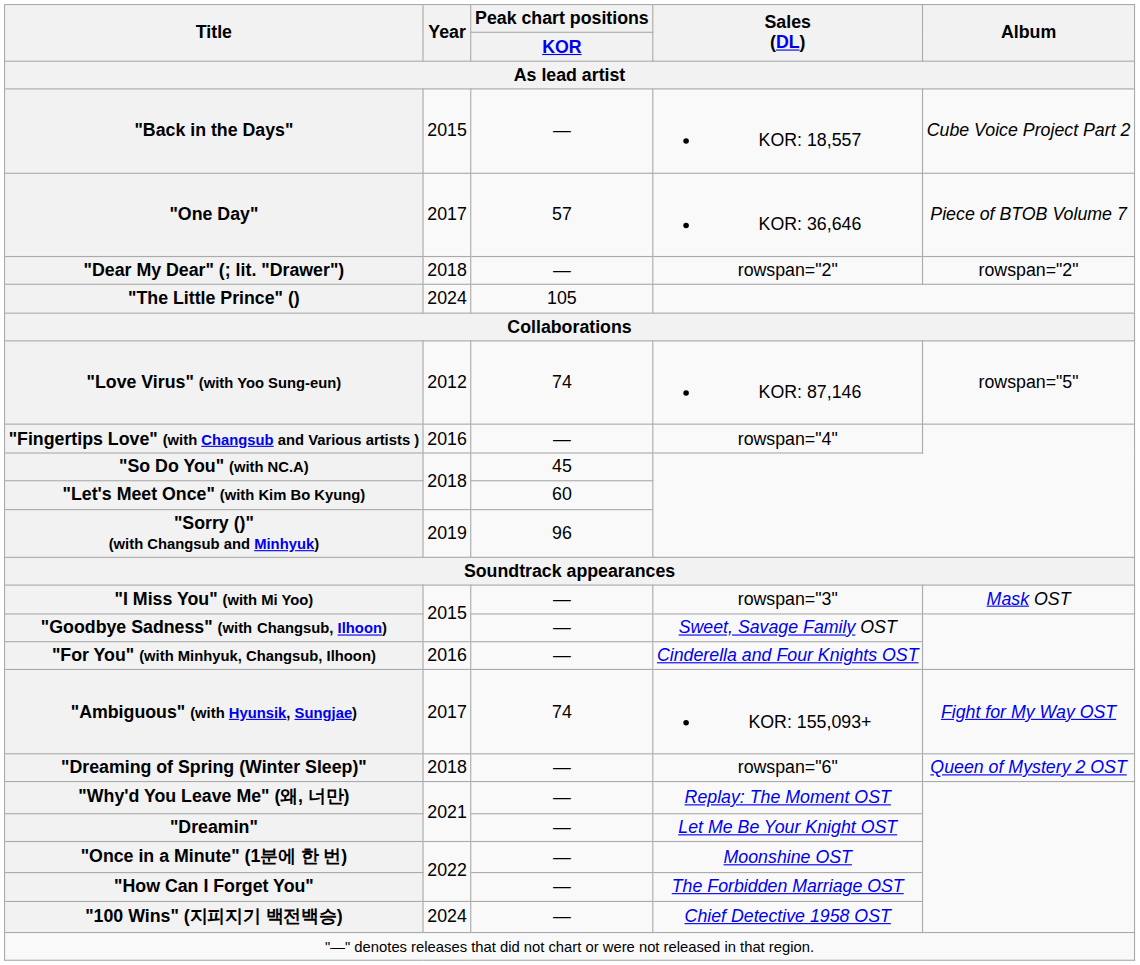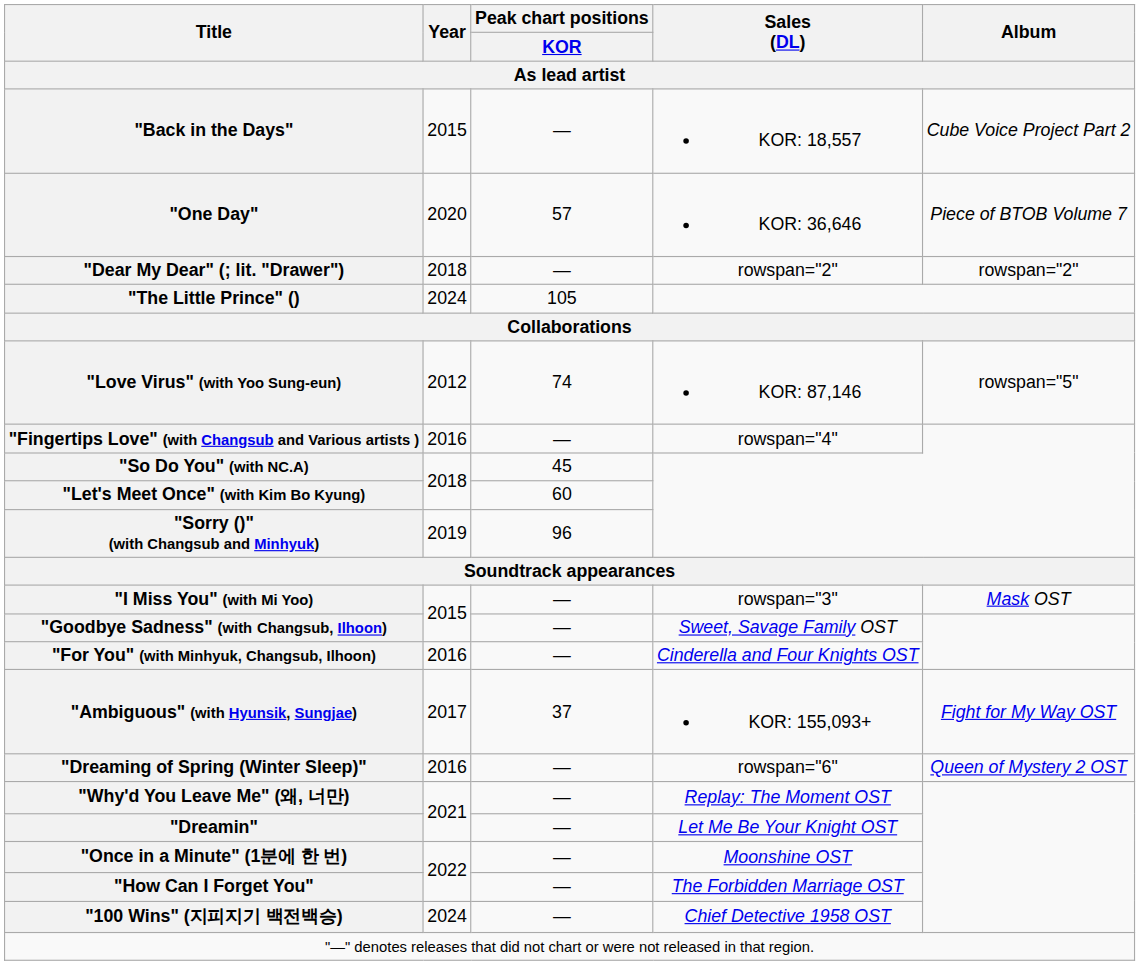(447, 214) 2017 -> (447, 214) 2020
(562, 711) 74 -> (562, 711) 37
(447, 767) 2018 -> (447, 767) 2016
